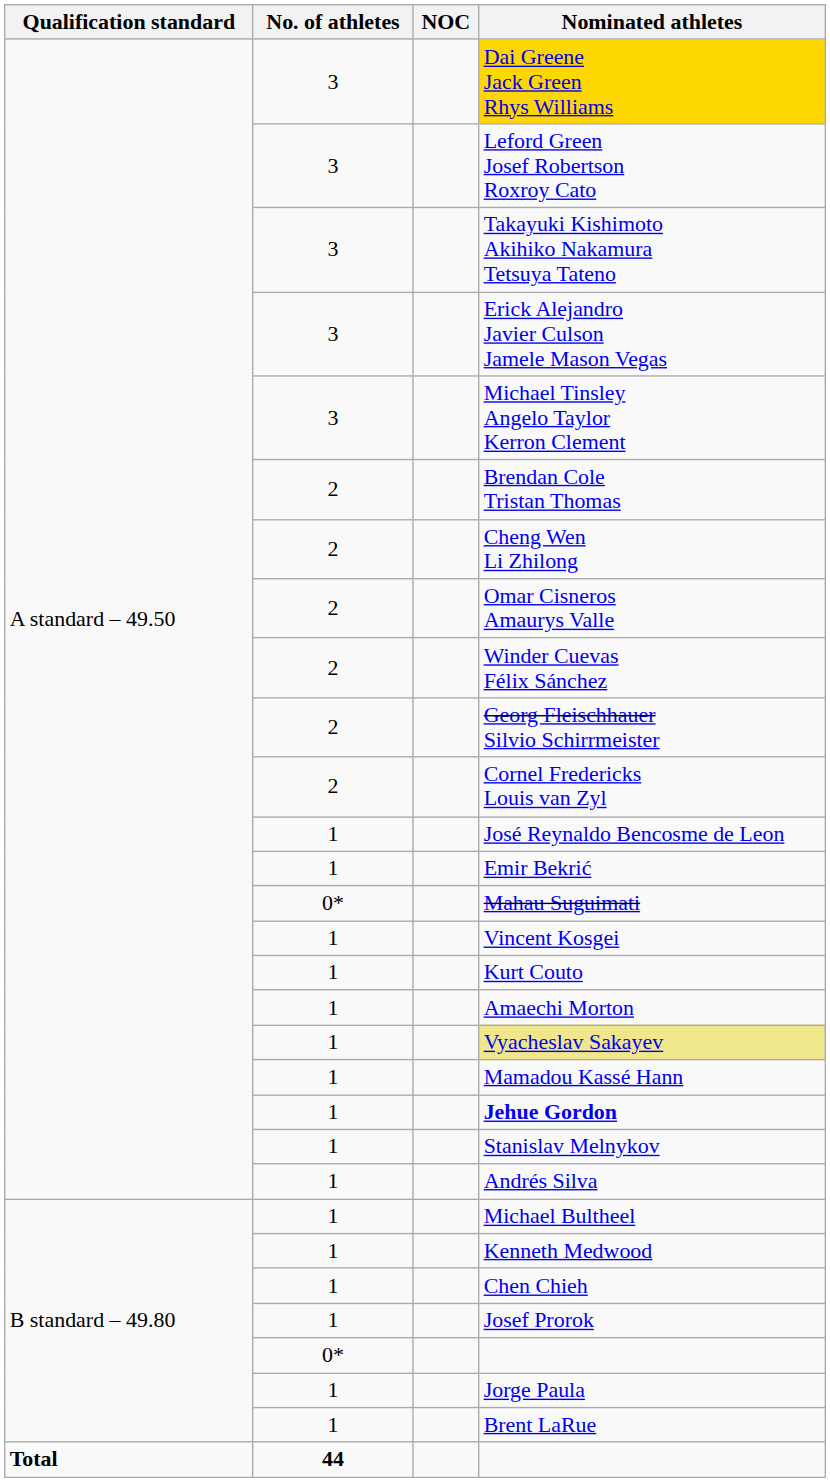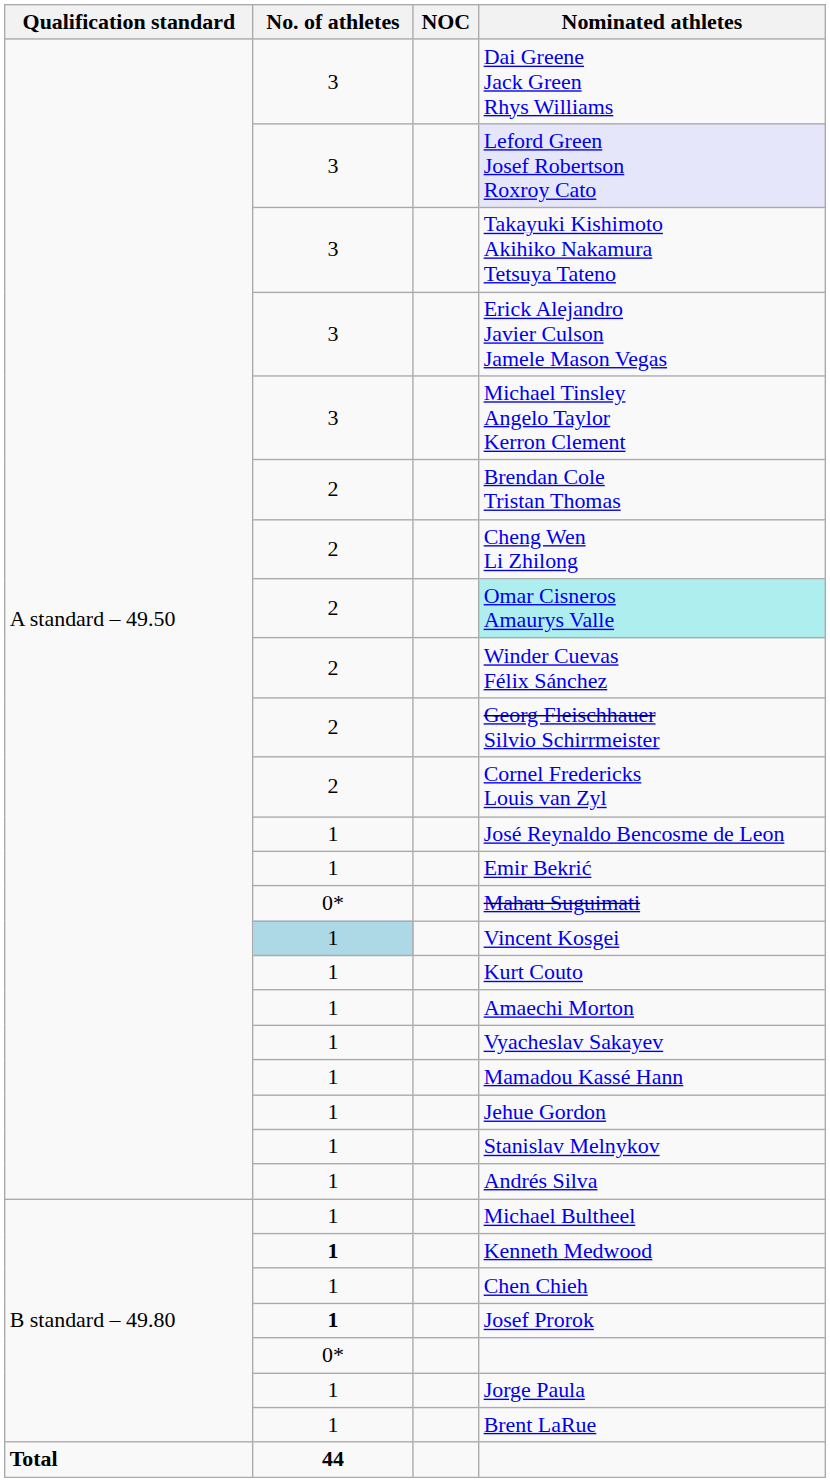(548, 81) gold background -> (548, 81) no background
(554, 165) no background -> (554, 165) lavender background
(550, 608) no background -> (550, 608) paleturquoise background
(333, 937) no background -> (333, 937) lightblue background
(573, 1042) khaki background -> (573, 1042) no background
(550, 1111) bold -> (545, 1111) normal
(333, 1250) normal -> (333, 1250) bold
(333, 1320) normal -> (333, 1320) bold
